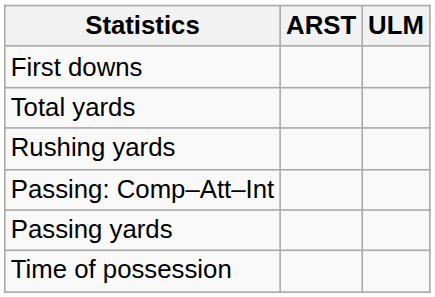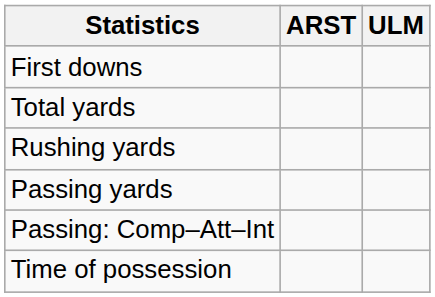rows swapped: (92, 229) <-> (142, 189)
